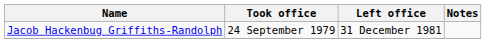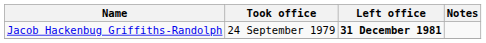(391, 30) normal -> (391, 30) bold
